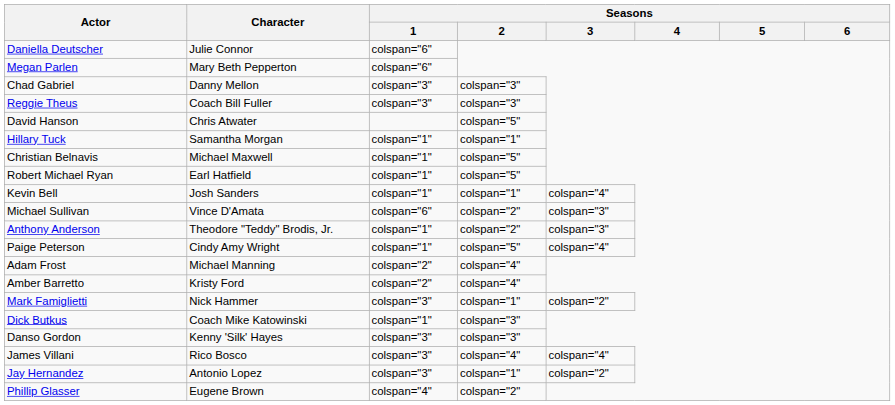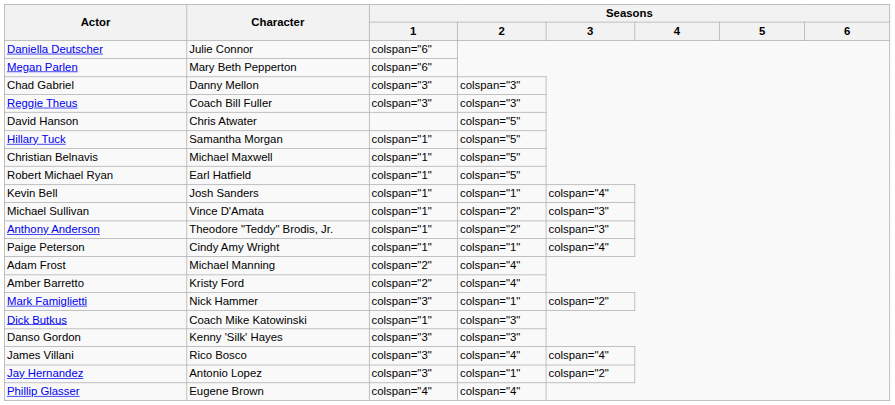(490, 139) colspan="1" -> (490, 139) colspan="5"
(402, 211) colspan="6" -> (402, 211) colspan="1"
(490, 247) colspan="5" -> (490, 247) colspan="1"
(490, 391) colspan="2" -> (490, 391) colspan="4"
